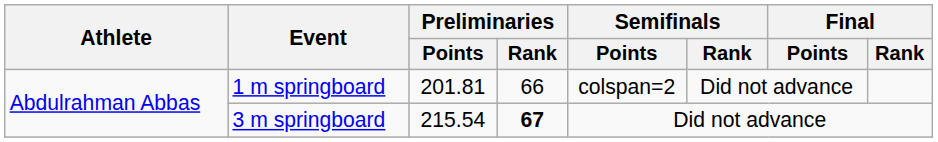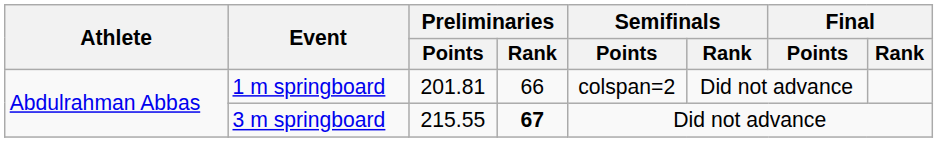(453, 120) 215.54 -> (453, 120) 215.55
